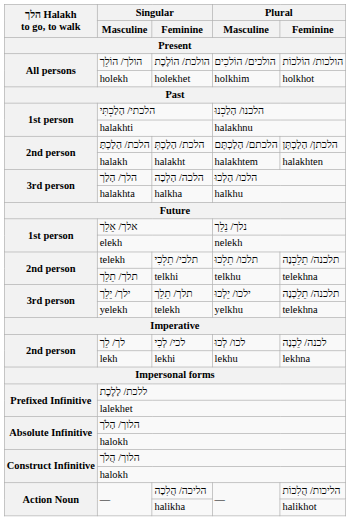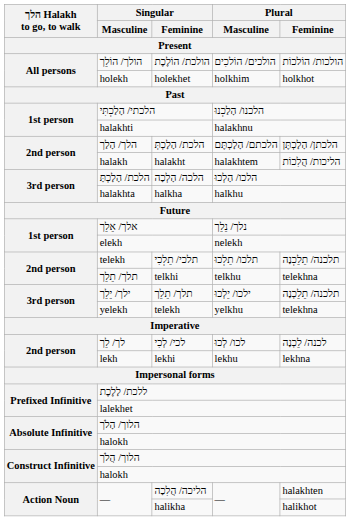(125, 144) הלכת/ הָלָכְתָּ -> (118, 144) הלך/ הָלַך
(303, 161) halakhten -> (311, 161) הליכות/ הֲלִכוֹת
(118, 177) הלך/ הָלַך -> (125, 177) הלכת/ הָלָכְתָּ
(311, 491) הליכות/ הֲלִכוֹת -> (303, 491) halakhten
